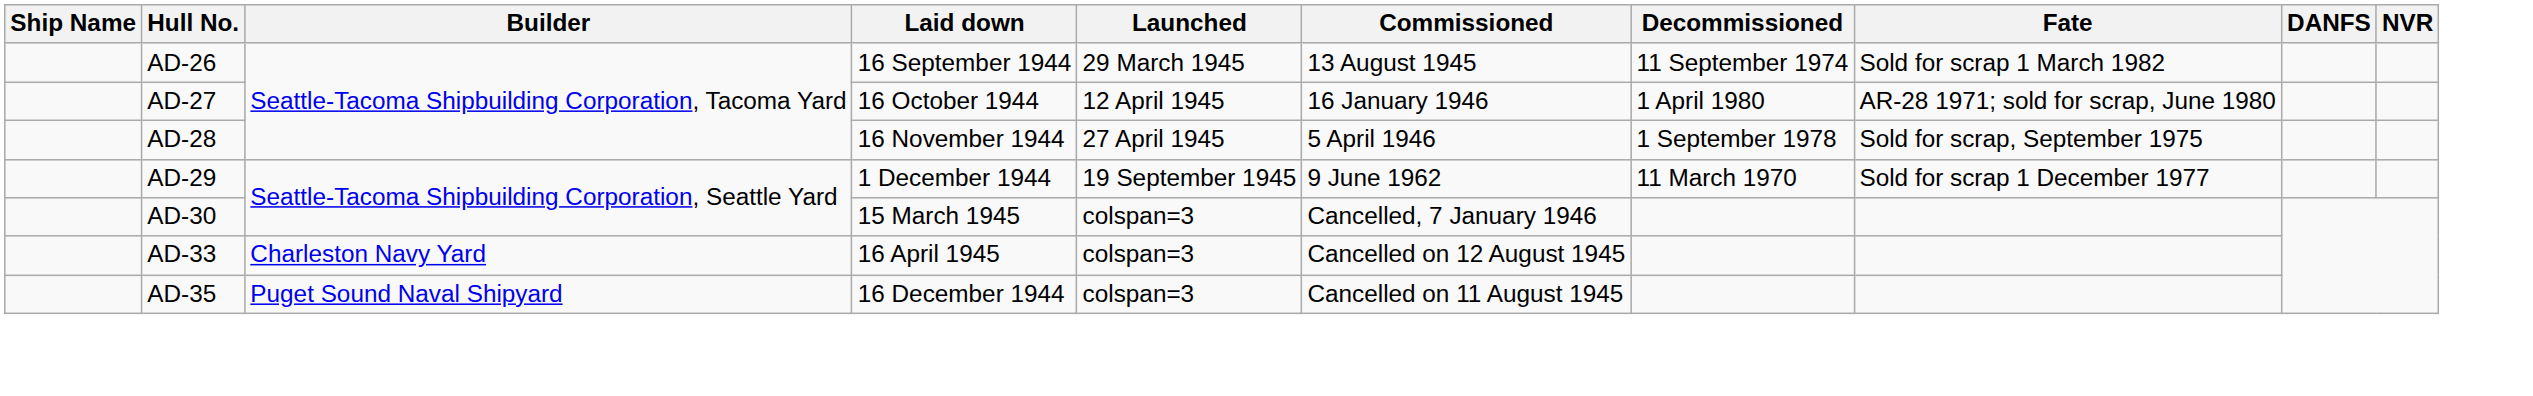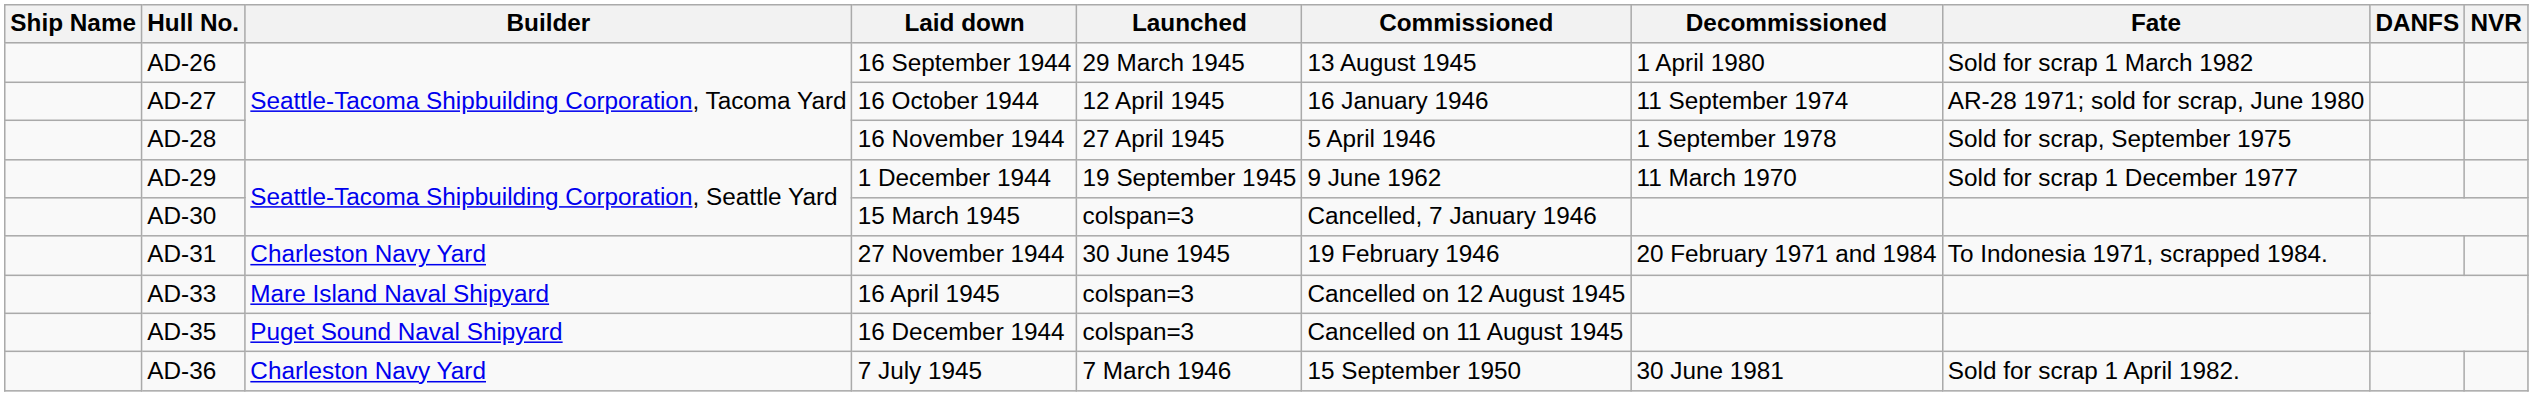(1742, 62) 11 September 1974 -> (1701, 62) 1 April 1980
(1701, 100) 1 April 1980 -> (1742, 100) 11 September 1974
+ row: (182, 255)
(368, 255) Charleston Navy Yard -> (400, 293) Mare Island Naval Shipyard
+ row: (182, 370)
